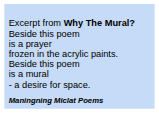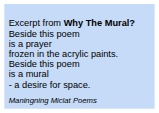(56, 100) bold -> (53, 100) normal
